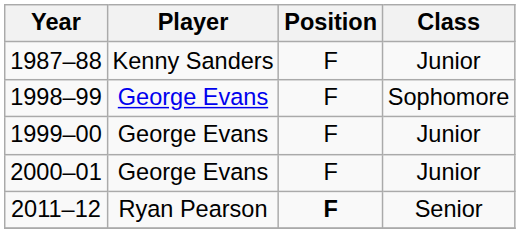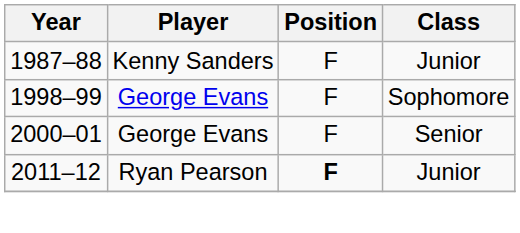- row: (56, 135)
(449, 172) Junior -> (449, 135) Senior
(449, 209) Senior -> (449, 172) Junior
